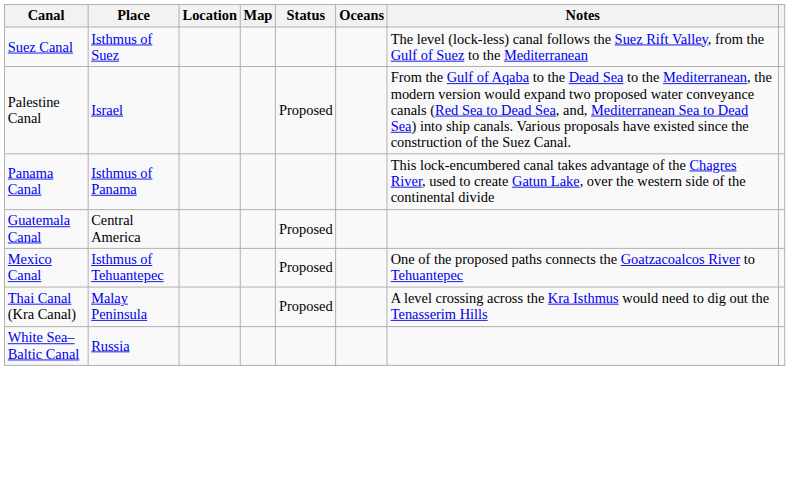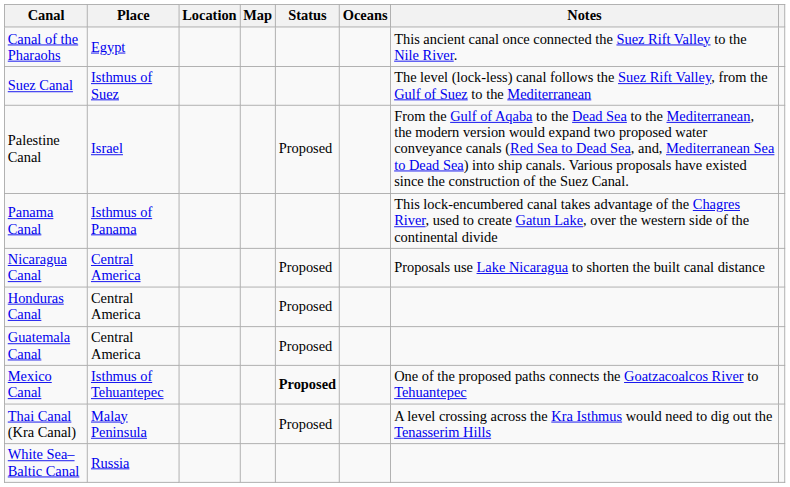+ row: (43, 46)
+ row: (37, 267)
+ row: (36, 306)
(306, 267) normal -> (307, 384) bold
